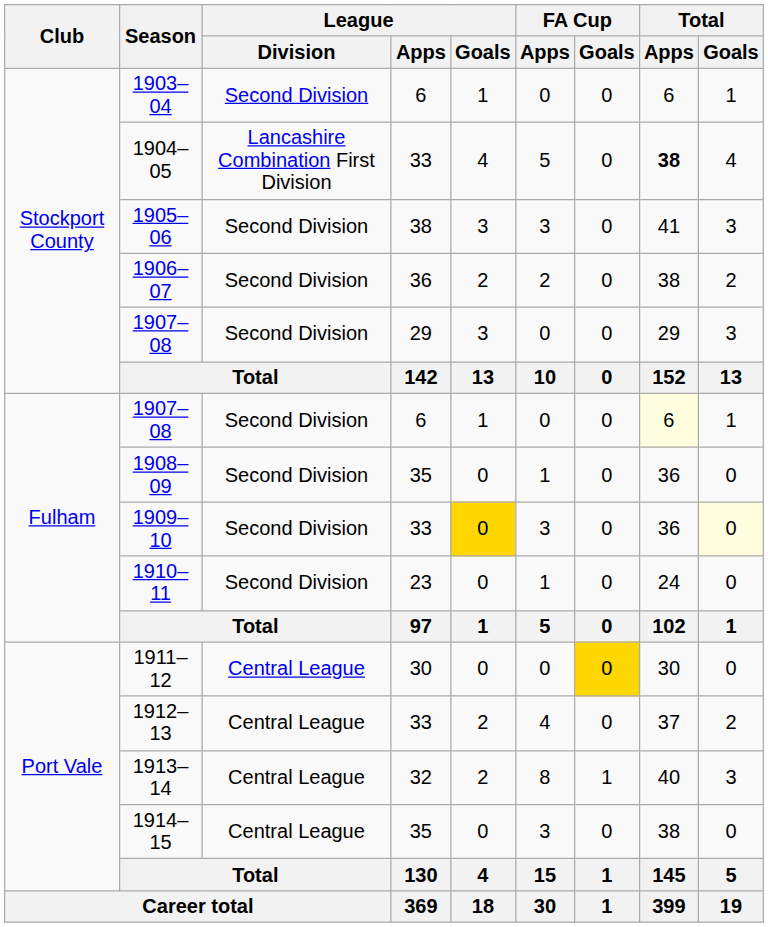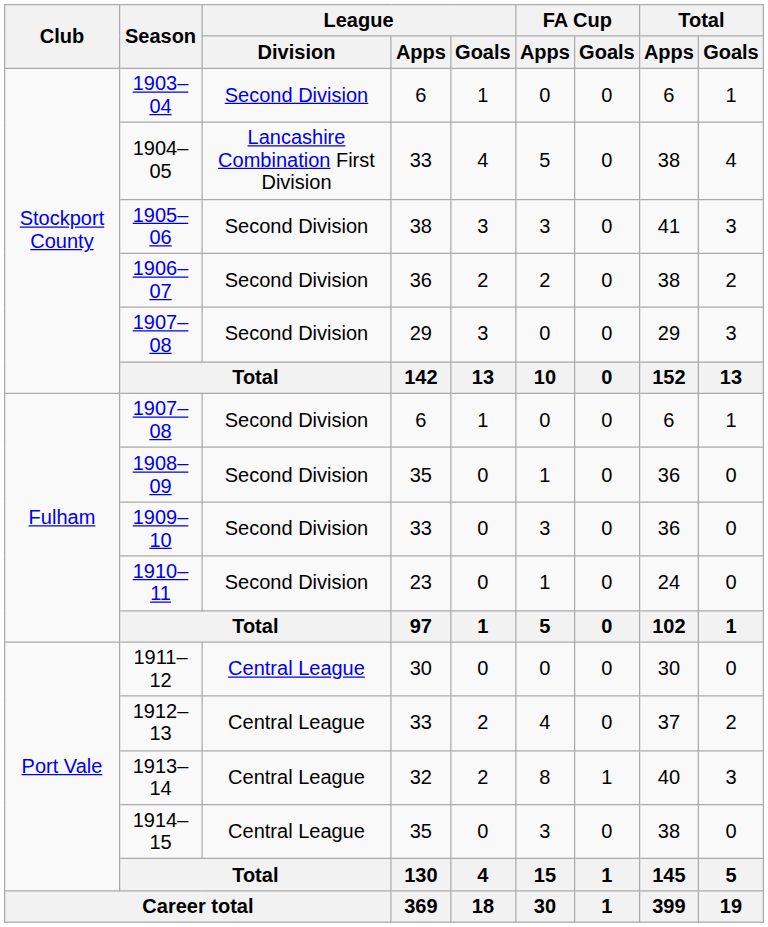(669, 160) bold -> (669, 160) normal
(669, 420) lightyellow background -> (669, 420) no background
(483, 528) gold background -> (483, 528) no background
(731, 528) lightyellow background -> (731, 528) no background
(607, 668) gold background -> (607, 668) no background
